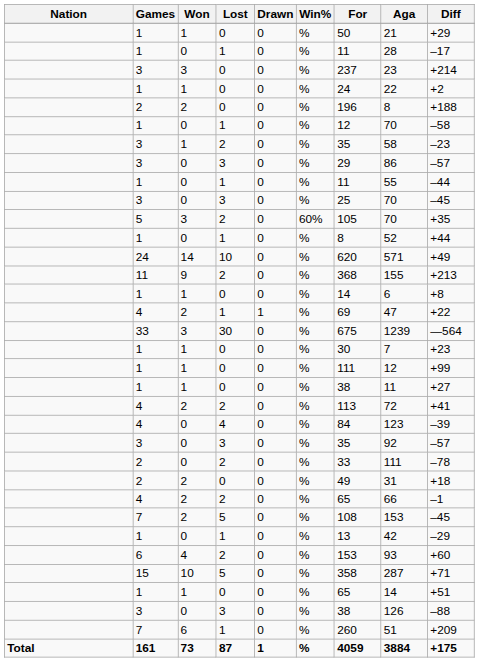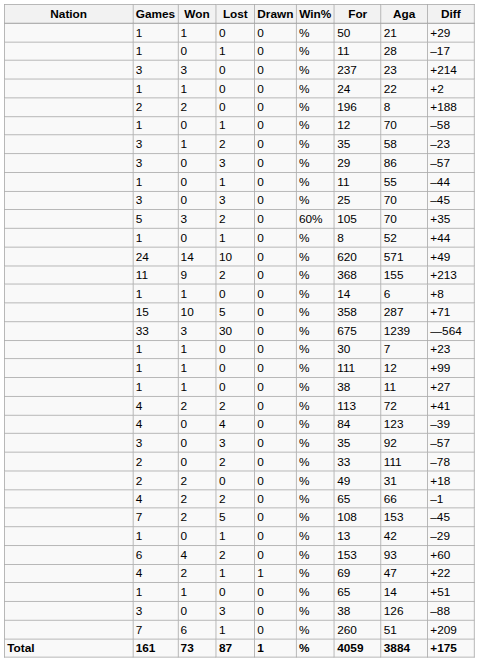rows swapped: (139, 313) <-> (142, 574)
